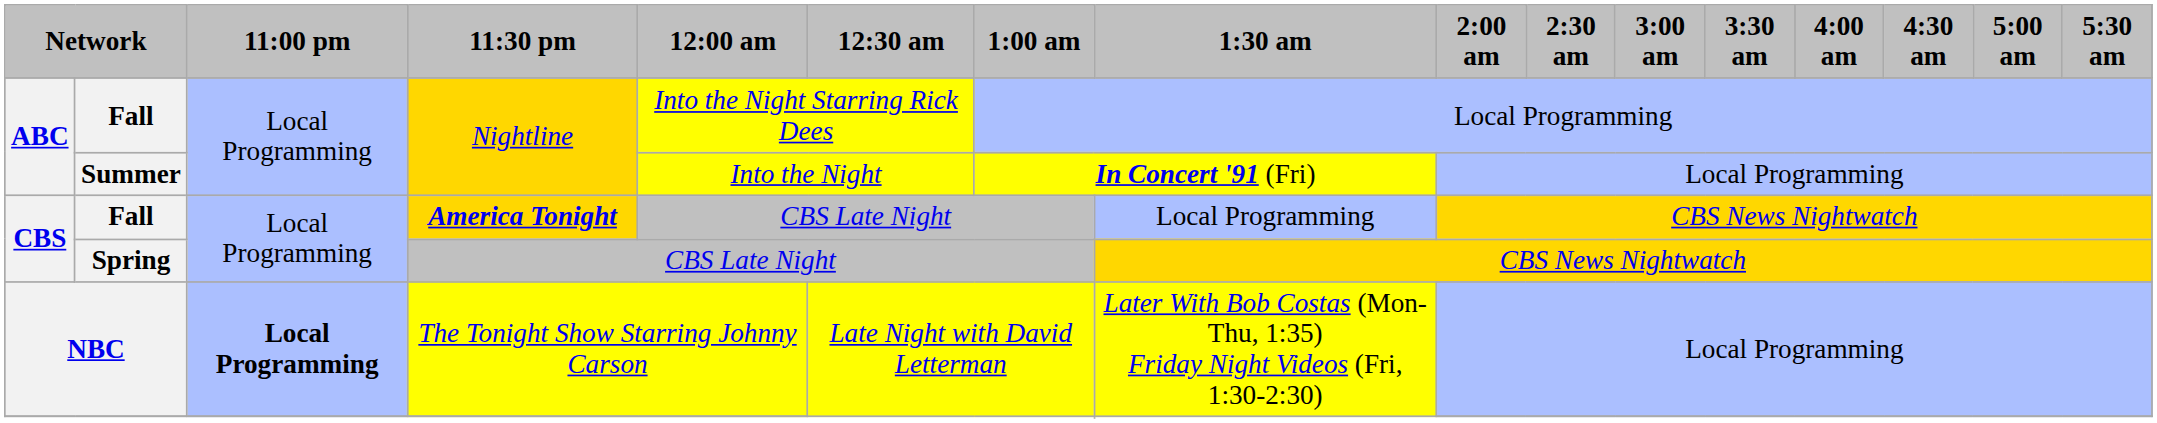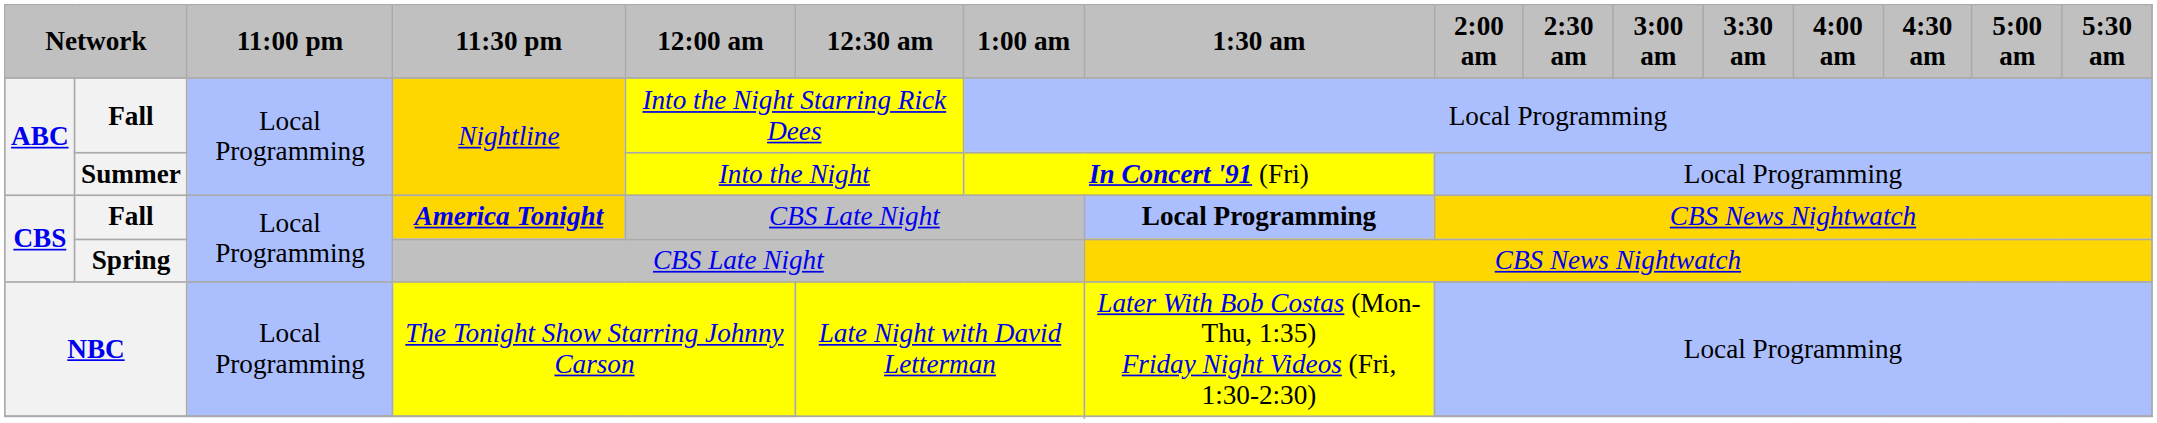(1265, 216) normal -> (1259, 216) bold
(297, 348) bold -> (290, 348) normal
